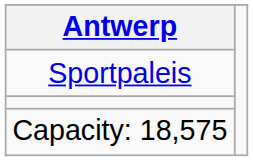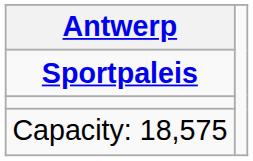(120, 72) normal -> (120, 72) bold
